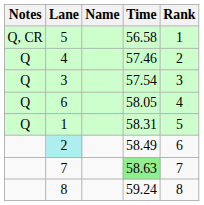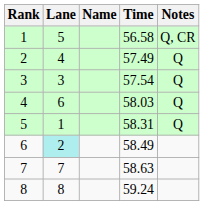columns swapped: (179, 15) <-> (25, 15)
(141, 59) 57.46 -> (138, 59) 57.49
(141, 102) 58.05 -> (138, 102) 58.03
(141, 168) lightgreen background -> (138, 168) no background
